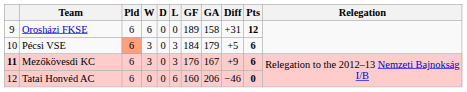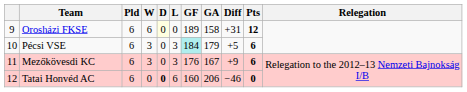(163, 29) no background -> (163, 29) lightyellow background
(132, 45) lightsalmon background -> (132, 45) no background
(191, 45) no background -> (191, 45) paleturquoise background
(12, 62) bold -> (12, 62) normal
(163, 78) normal -> (163, 78) bold
